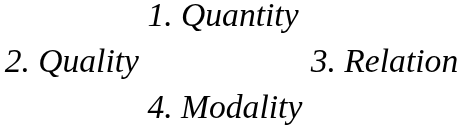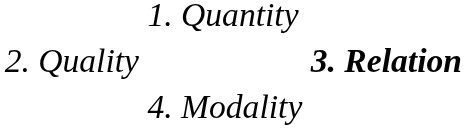(384, 60) normal -> (386, 60) bold
